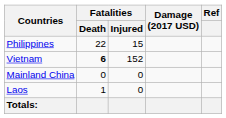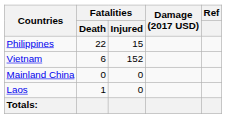(103, 59) bold -> (103, 59) normal
